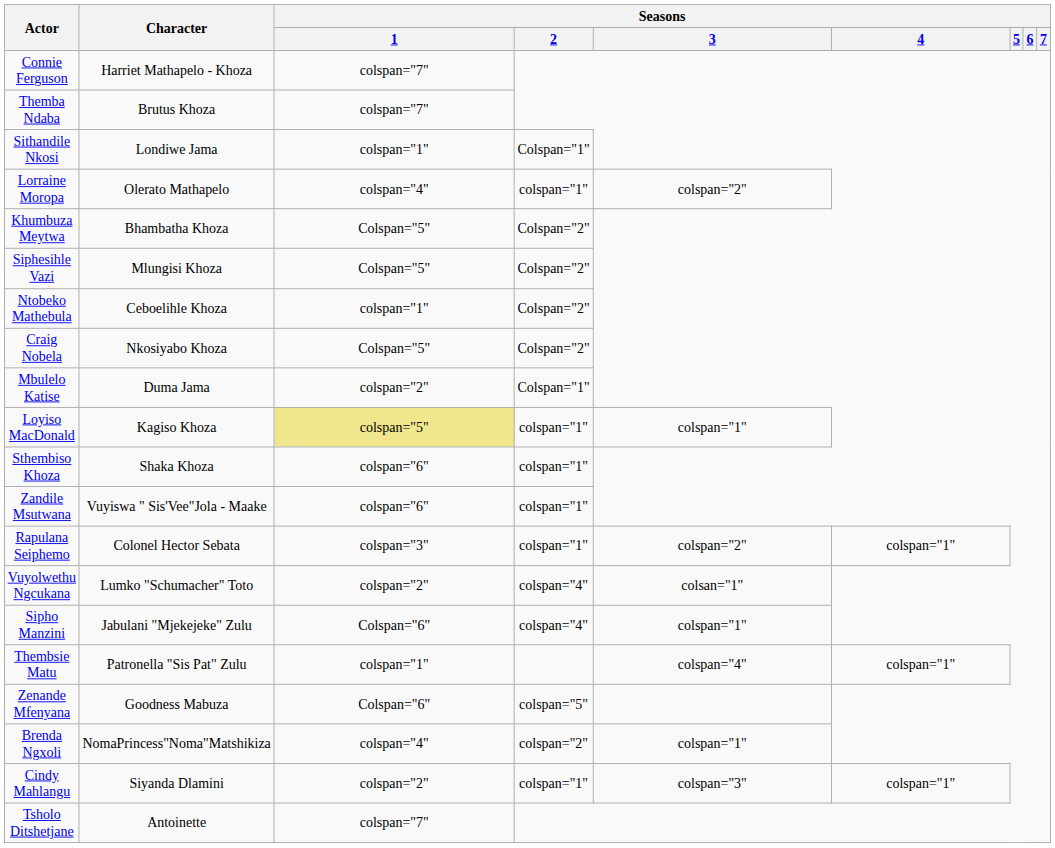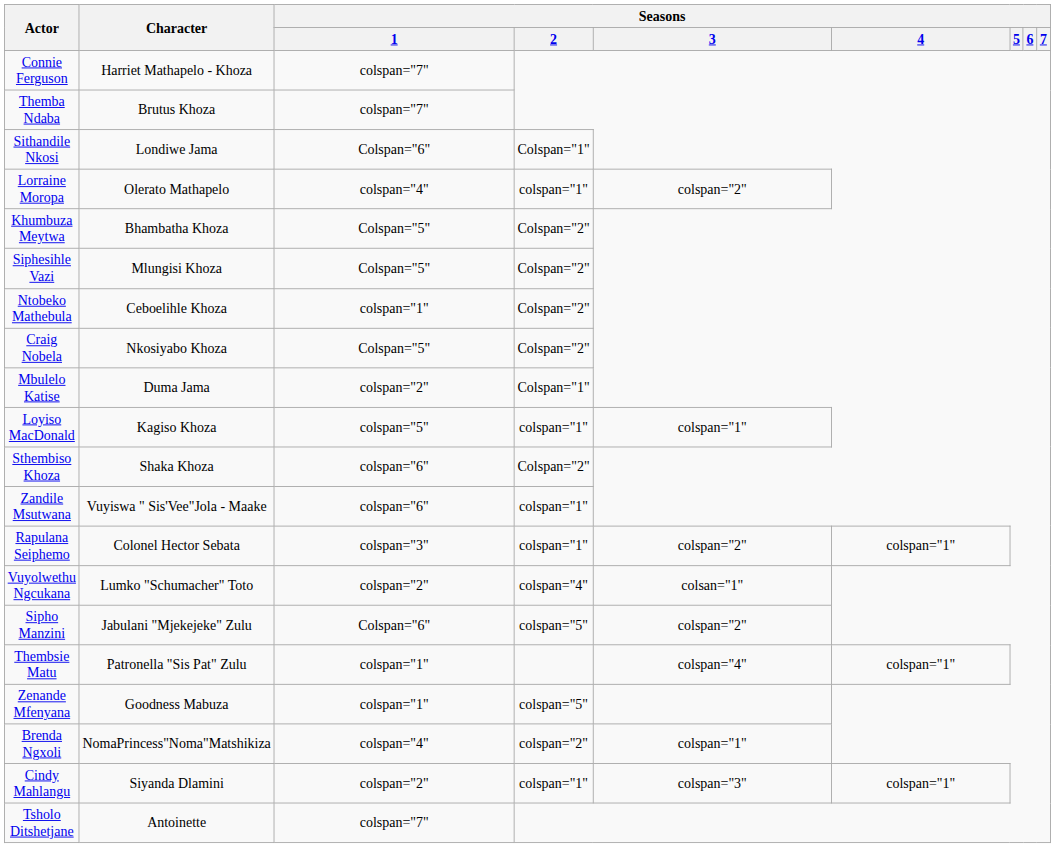(394, 149) colspan="1" -> (394, 149) Colspan="6"
(394, 427) khaki background -> (394, 427) no background
(554, 466) colspan="1" -> (554, 466) Colspan="2"
(554, 625) colspan="4" -> (554, 625) colspan="5"
(712, 625) colspan="1" -> (712, 625) colspan="2"
(394, 704) Colspan="6" -> (394, 704) colspan="1"
